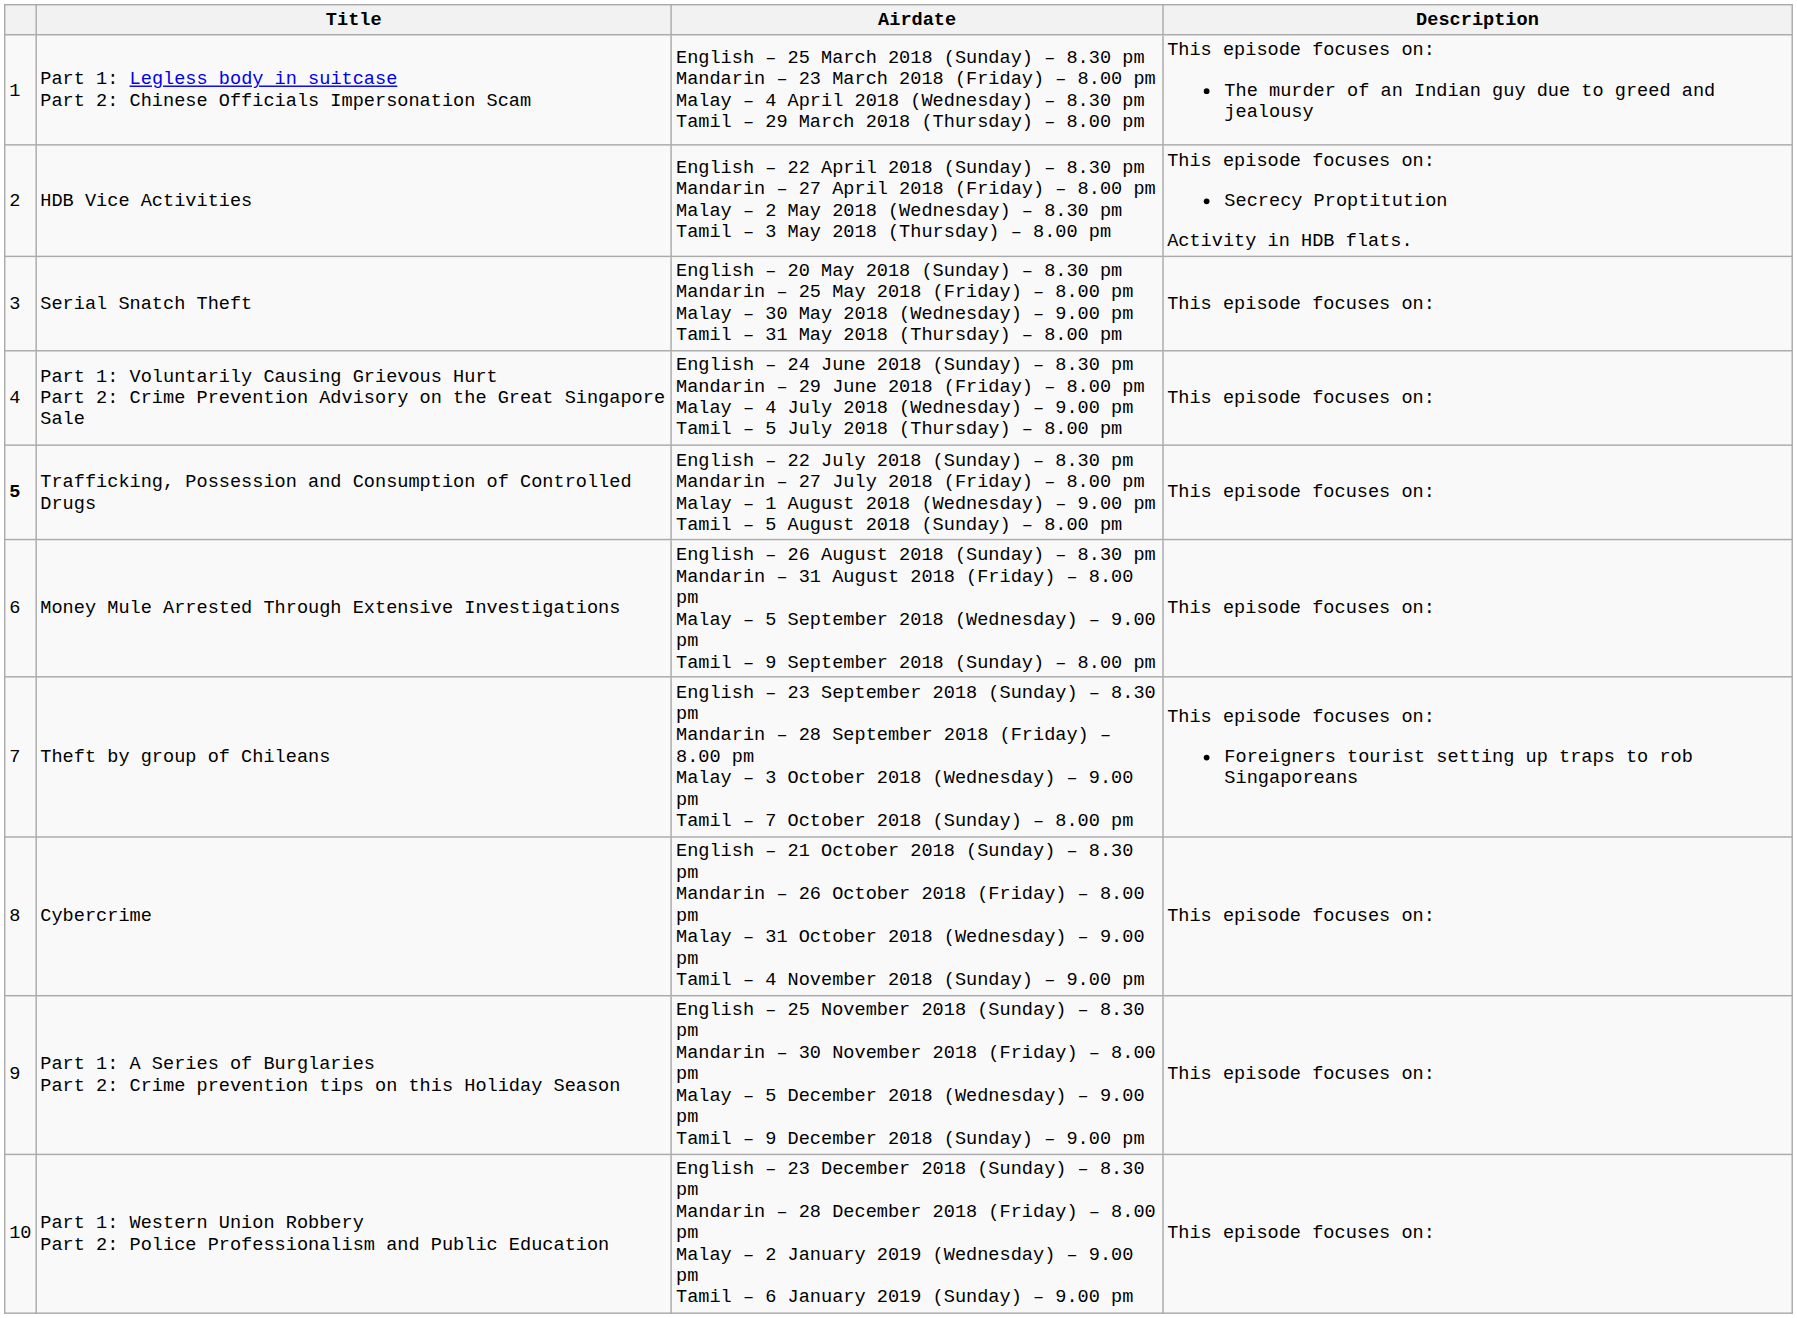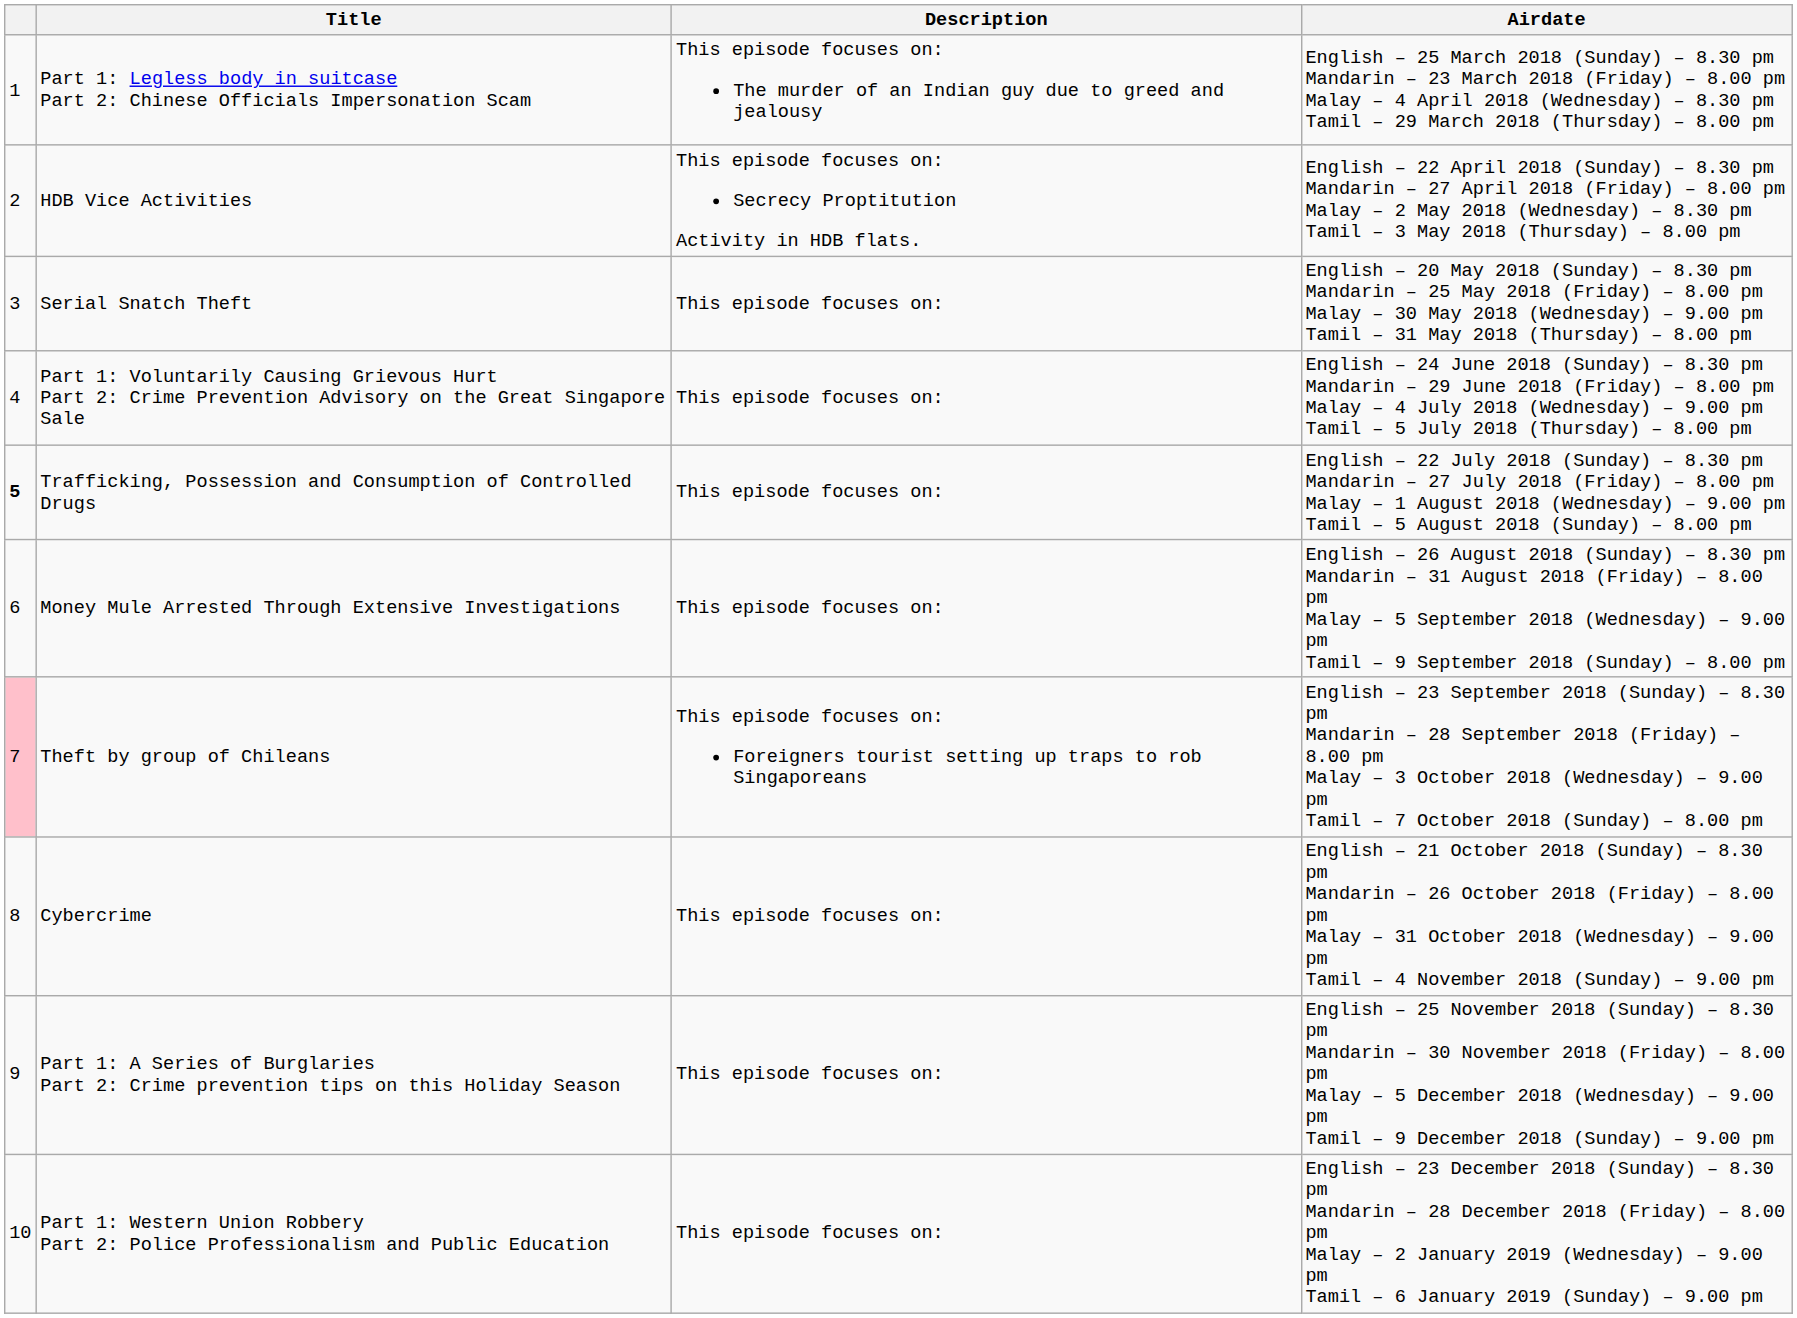columns swapped: (1477, 20) <-> (917, 20)
(15, 757) no background -> (15, 757) pink background
